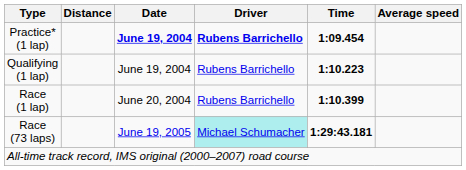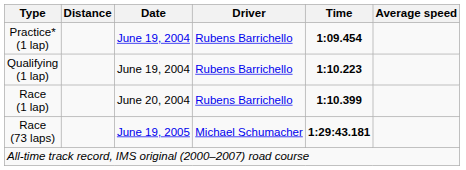(154, 38) bold -> (153, 38) normal
(250, 38) bold -> (244, 38) normal
(251, 132) paleturquoise background -> (249, 132) no background
